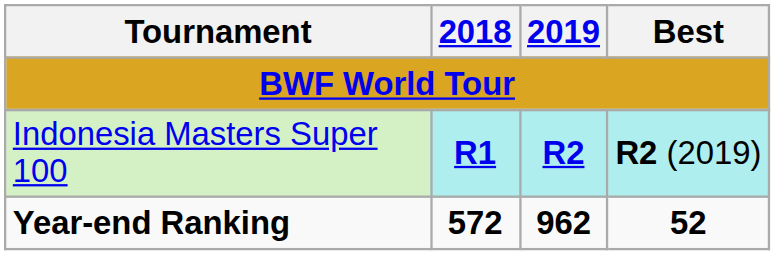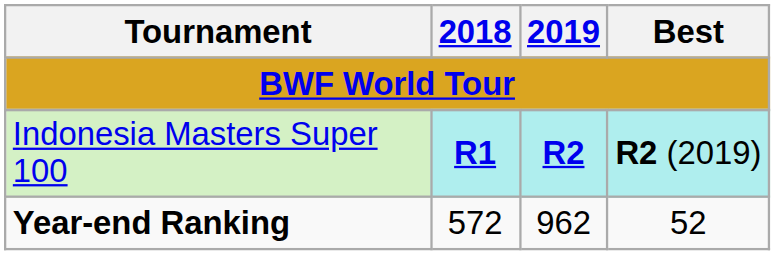(475, 224) bold -> (475, 224) normal
(564, 224) bold -> (564, 224) normal
(688, 224) bold -> (688, 224) normal
